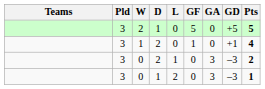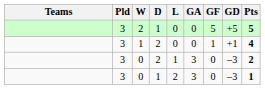columns swapped: (193, 12) <-> (212, 12)
